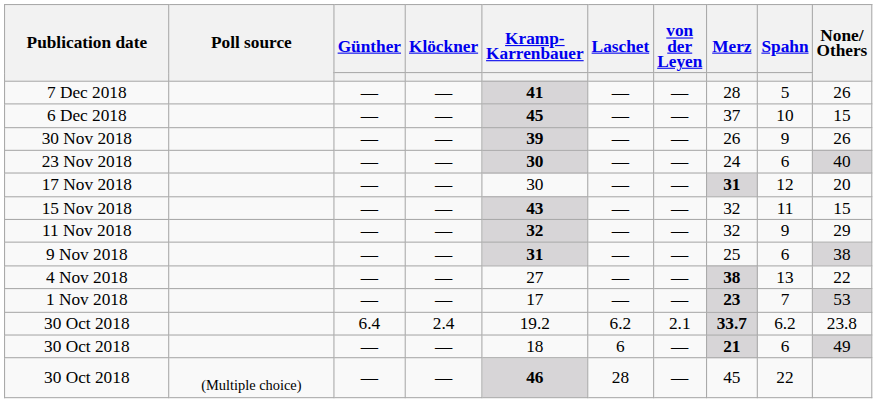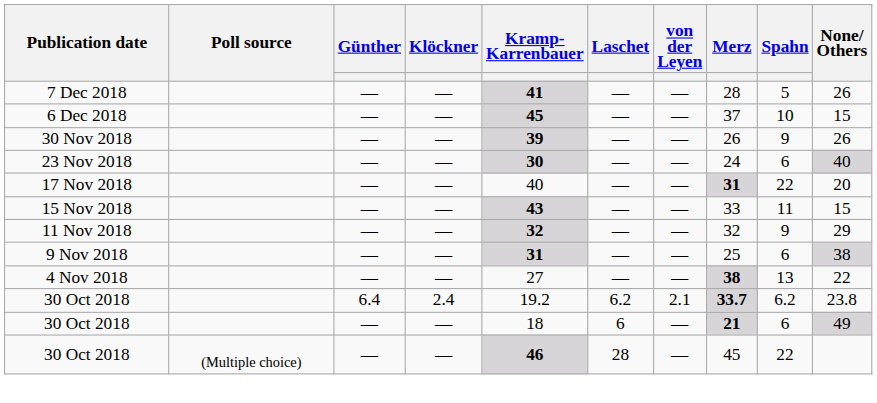(535, 184) 30 -> (535, 184) 40
(785, 184) 12 -> (785, 184) 22
(732, 207) 32 -> (732, 207) 33
- row: (87, 300)
